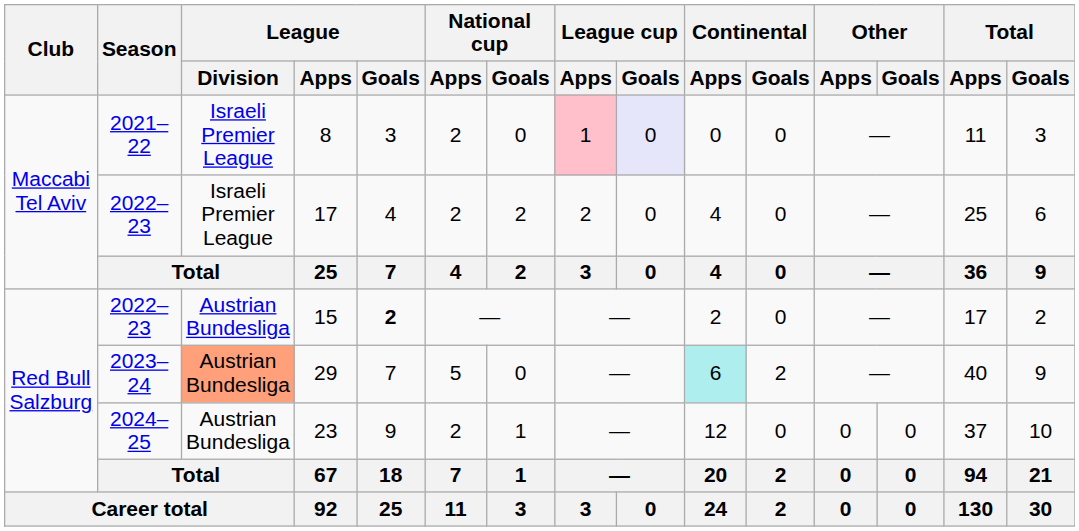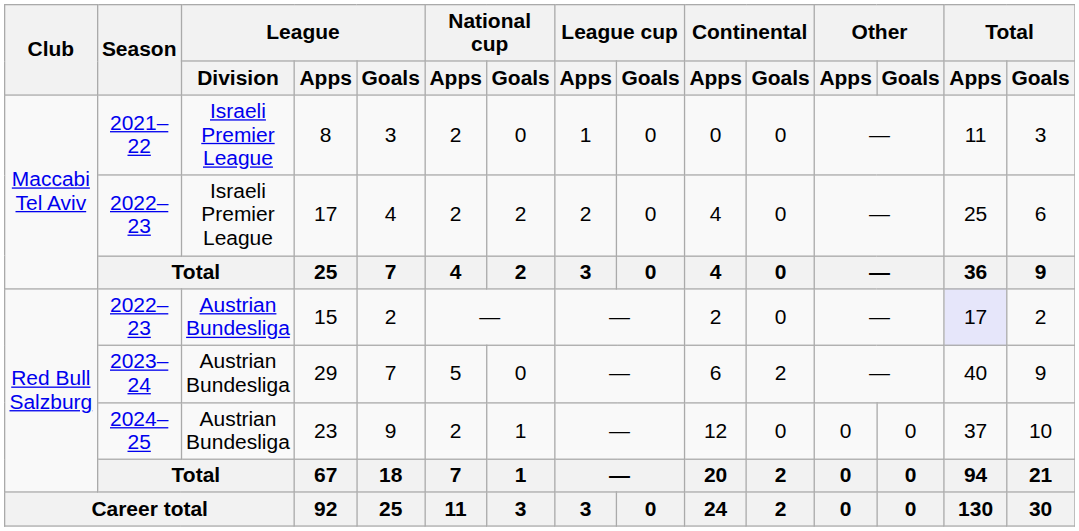(586, 134) pink background -> (586, 134) no background
(651, 134) lavender background -> (651, 134) no background
(391, 317) bold -> (391, 317) normal
(976, 317) no background -> (976, 317) lavender background
(238, 373) lightsalmon background -> (238, 373) no background
(716, 373) paleturquoise background -> (716, 373) no background
